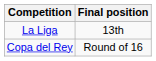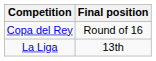rows swapped: (40, 30) <-> (40, 47)
